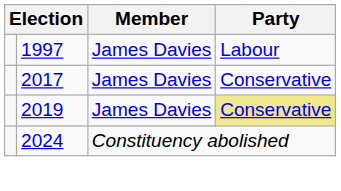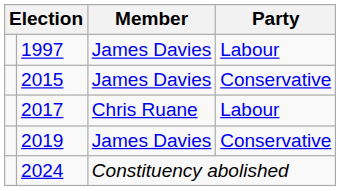+ row: (42, 79)
(152, 79) James Davies -> (145, 110) Chris Ruane
(276, 79) Conservative -> (250, 110) Labour
(276, 110) khaki background -> (276, 140) no background
